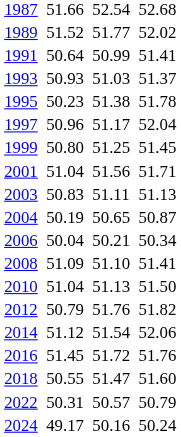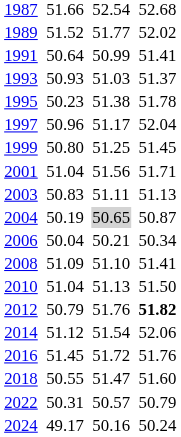(111, 217) no background -> (111, 217) lightgrey background
(157, 309) normal -> (157, 309) bold
